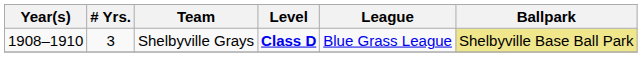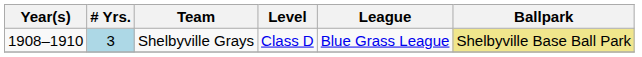(111, 40) no background -> (111, 40) lightblue background
(289, 40) bold -> (287, 40) normal
